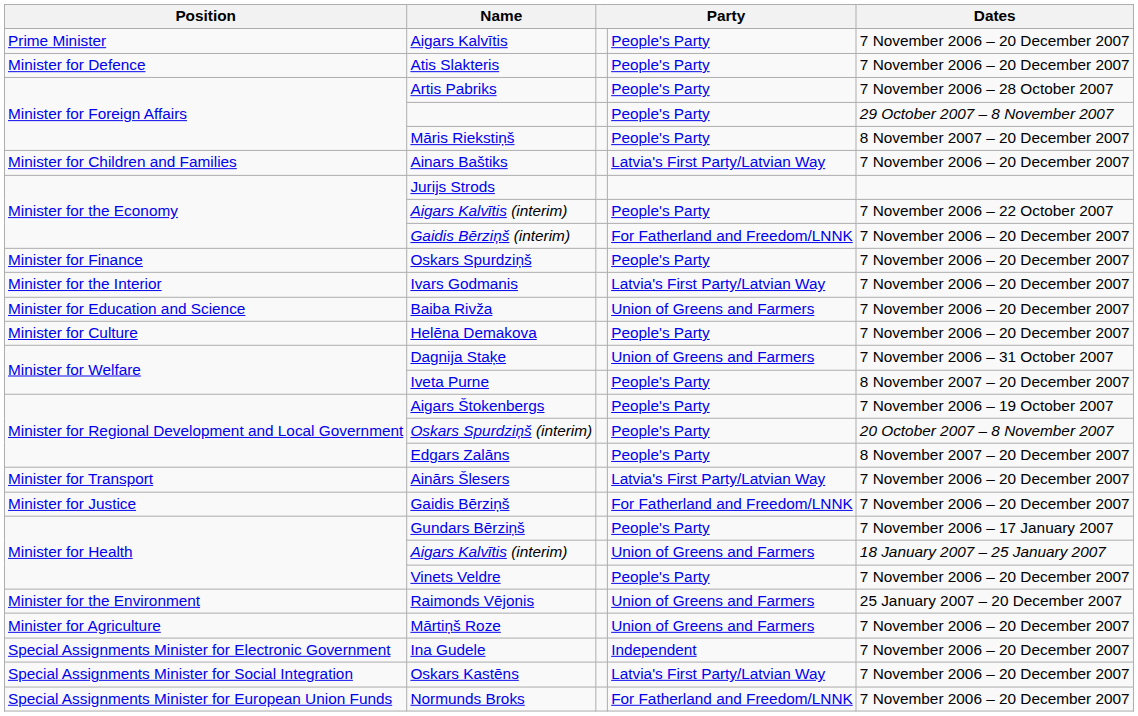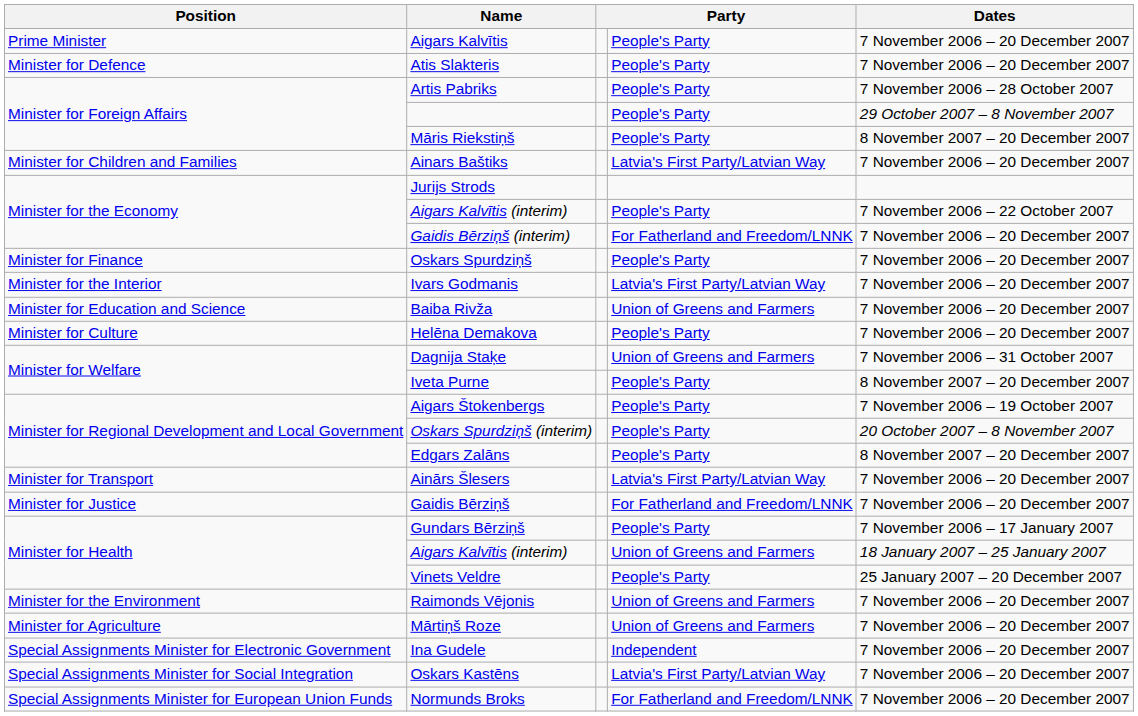(995, 576) 7 November 2006 – 20 December 2007 -> (991, 576) 25 January 2007 – 20 December 2007
(991, 601) 25 January 2007 – 20 December 2007 -> (995, 601) 7 November 2006 – 20 December 2007
